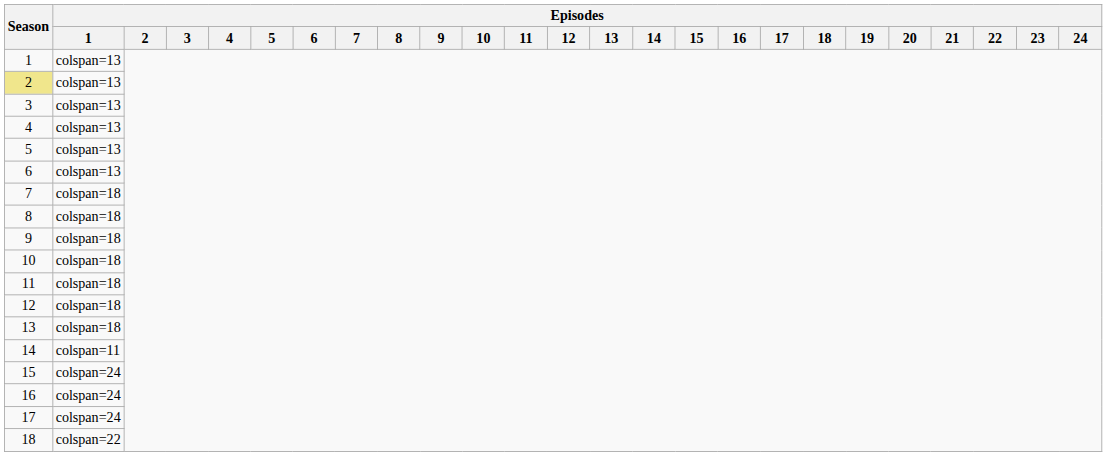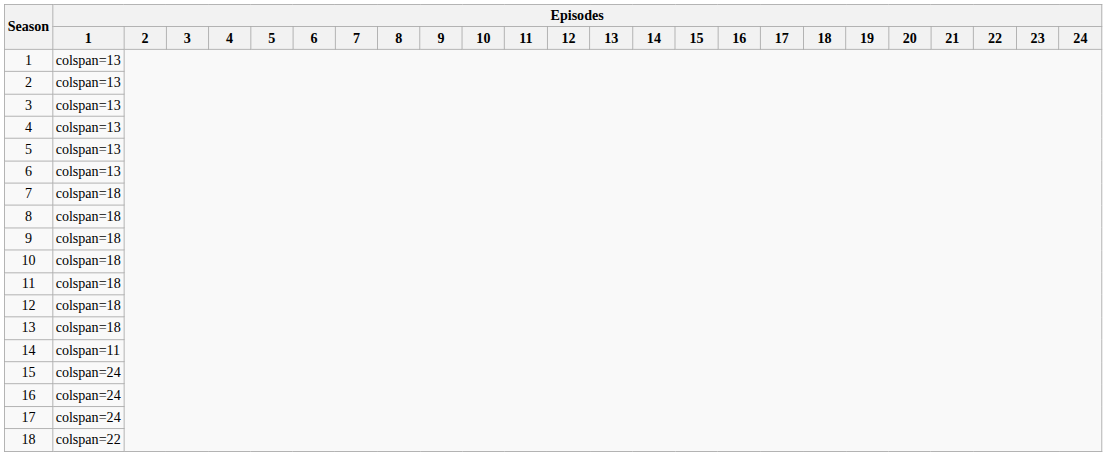(28, 82) khaki background -> (28, 82) no background
